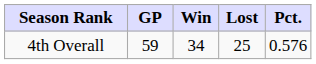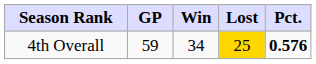(242, 44) no background -> (242, 44) gold background
(288, 44) normal -> (288, 44) bold
